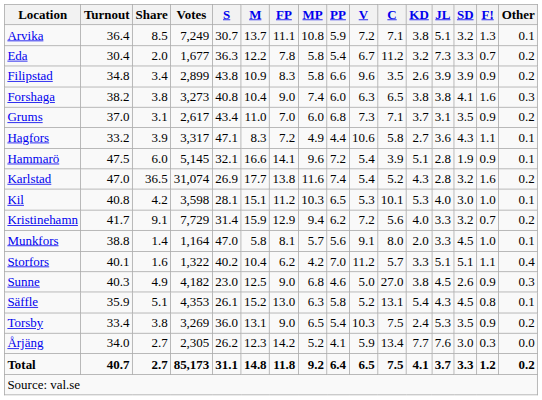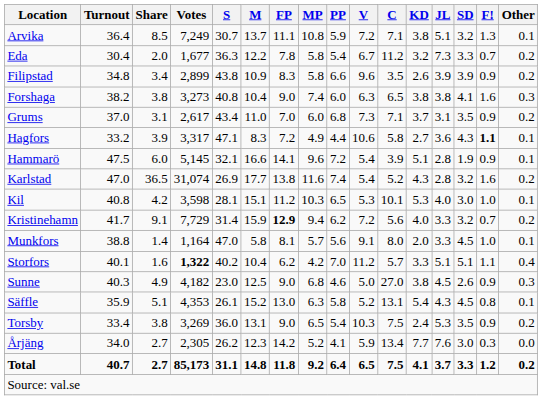(488, 138) normal -> (488, 138) bold
(284, 220) normal -> (284, 220) bold
(195, 261) normal -> (195, 261) bold
